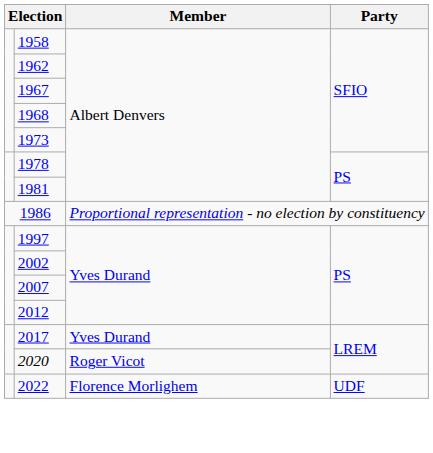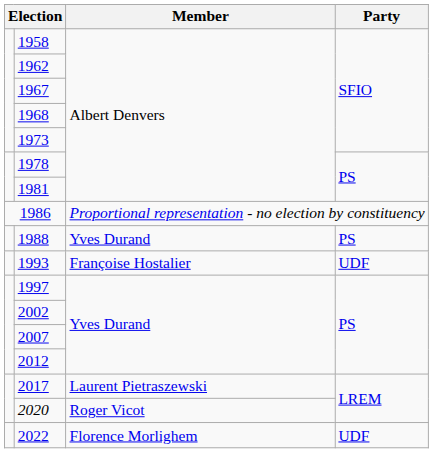+ row: (33, 238)
+ row: (33, 262)
(110, 336) Yves Durand -> (138, 386) Laurent Pietraszewski
